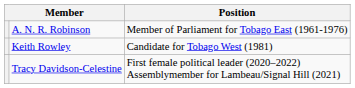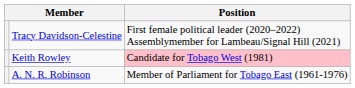rows swapped: (51, 29) <-> (67, 69)
(200, 46) no background -> (200, 58) pink background
